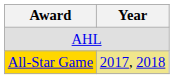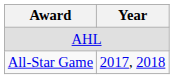(50, 62) gold background -> (50, 62) no background
(133, 62) khaki background -> (133, 62) no background
